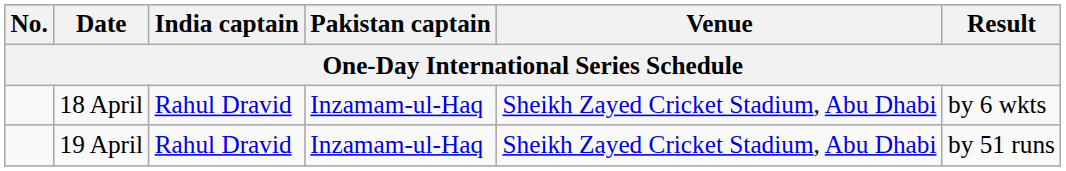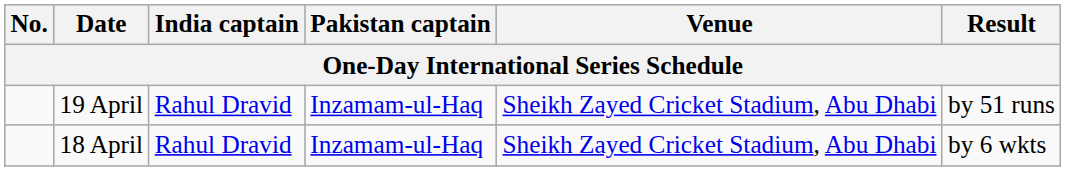rows swapped: (101, 104) <-> (101, 144)
